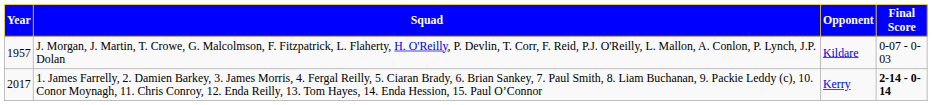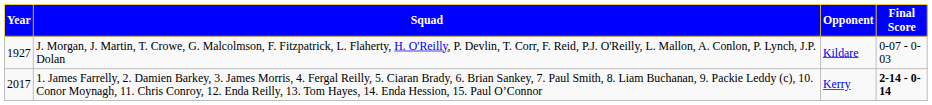(19, 52) 1957 -> (19, 52) 1927
